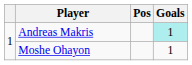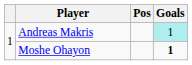(170, 50) normal -> (170, 50) bold
